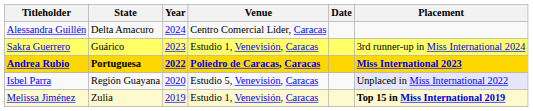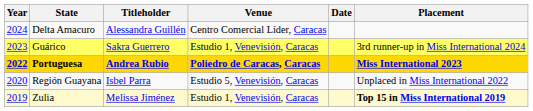columns swapped: (175, 13) <-> (46, 13)
(432, 81) lavender background -> (432, 81) no background
